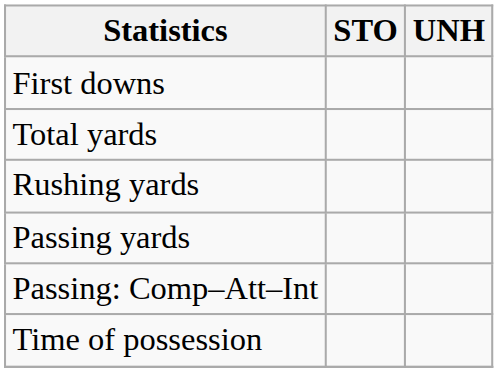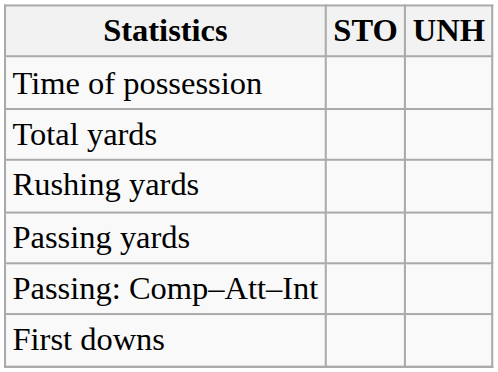rows swapped: (89, 82) <-> (137, 339)
